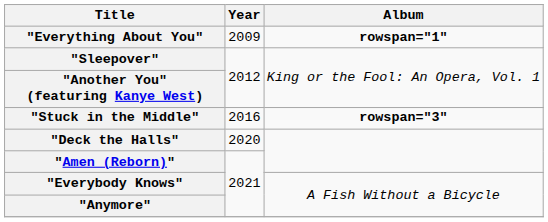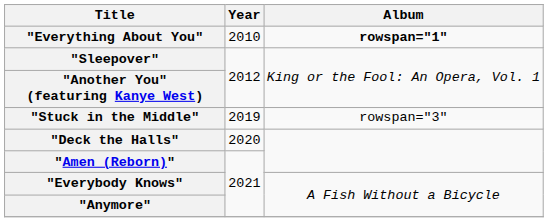(244, 37) 2009 -> (244, 37) 2010
(244, 118) 2016 -> (244, 118) 2019
(403, 118) bold -> (403, 118) normal
